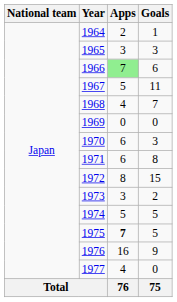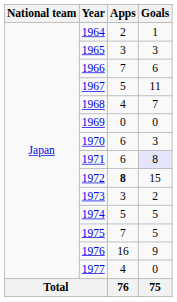(123, 68) lightgreen background -> (123, 68) no background
(155, 159) no background -> (155, 159) lavender background
(123, 178) normal -> (123, 178) bold
(123, 232) bold -> (123, 232) normal
